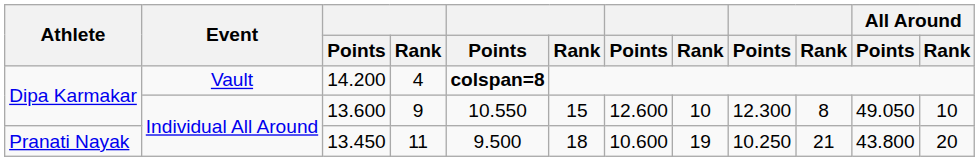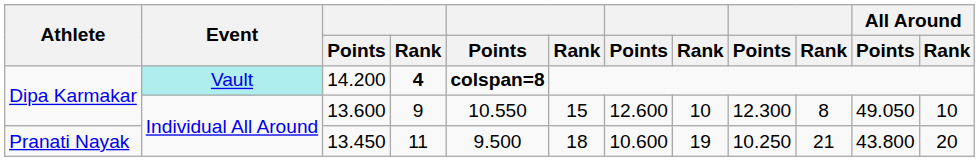(232, 81) no background -> (232, 81) paleturquoise background
(418, 81) normal -> (418, 81) bold
